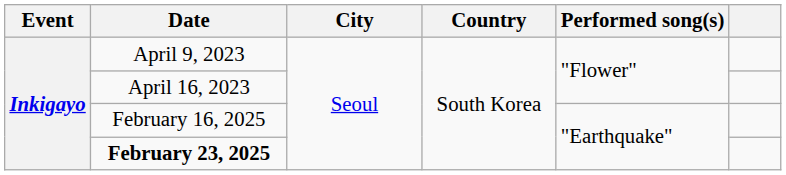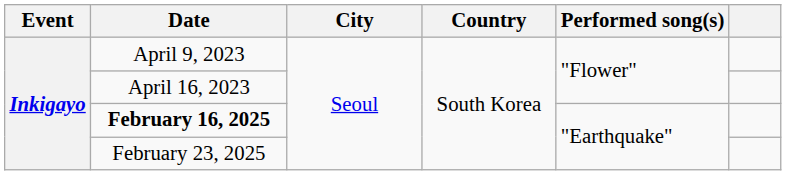(189, 119) normal -> (189, 119) bold
(189, 152) bold -> (189, 152) normal
